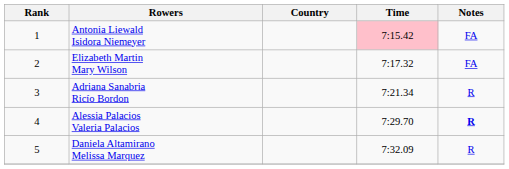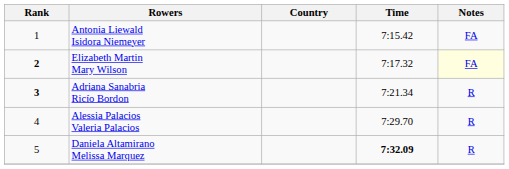(397, 35) pink background -> (397, 35) no background
(37, 64) normal -> (37, 64) bold
(471, 64) no background -> (471, 64) lightyellow background
(37, 92) normal -> (37, 92) bold
(471, 121) bold -> (471, 121) normal
(397, 150) normal -> (397, 150) bold
